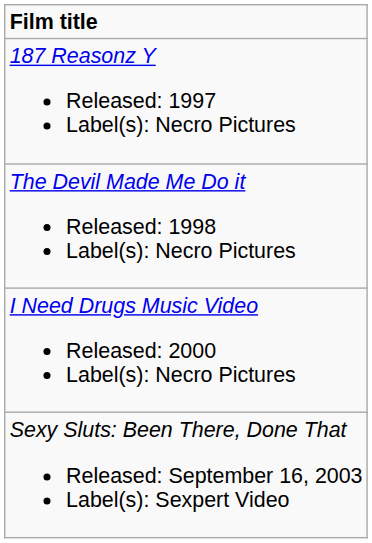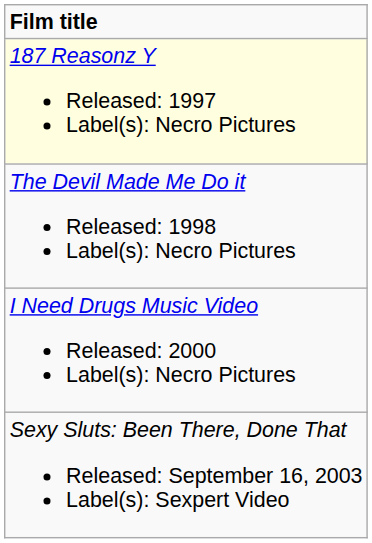(186, 90) no background -> (186, 90) lightyellow background
